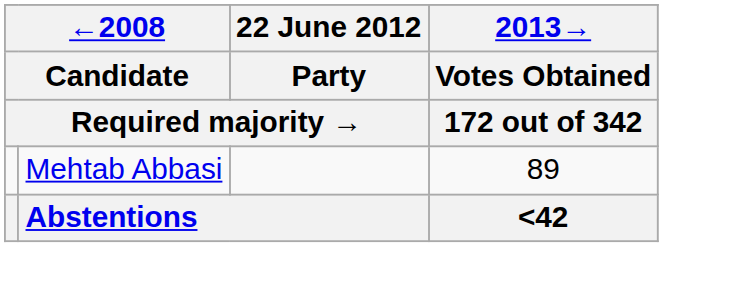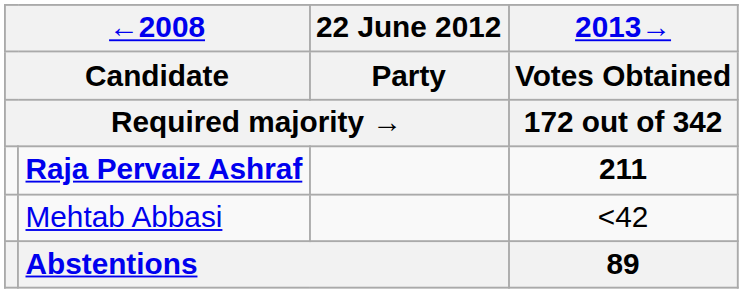+ row: (164, 169)
(543, 169) 89 -> (623, 216) <42
(543, 216) <42 -> (623, 264) 89
